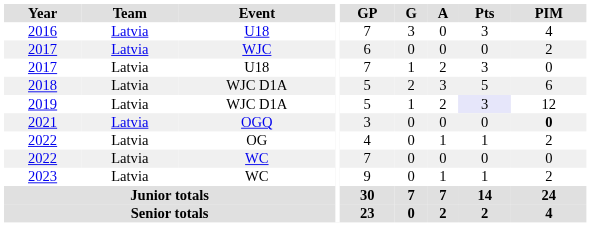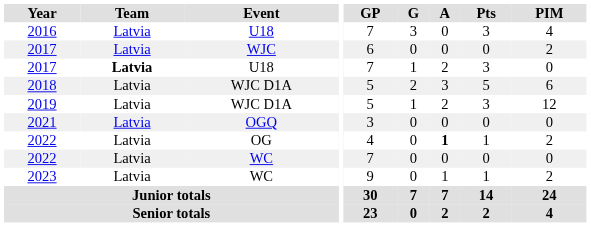(130, 67) normal -> (132, 67) bold
(485, 104) lavender background -> (486, 104) no background
(549, 122) bold -> (549, 122) normal
(443, 140) normal -> (445, 140) bold
